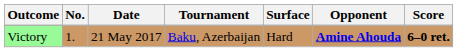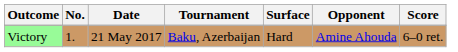(358, 36) bold -> (356, 36) normal
(428, 36) bold -> (423, 36) normal
